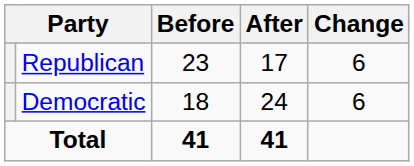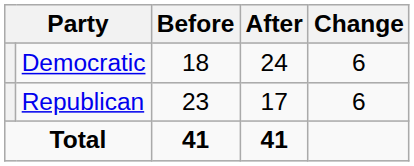rows swapped: (84, 101) <-> (83, 62)
